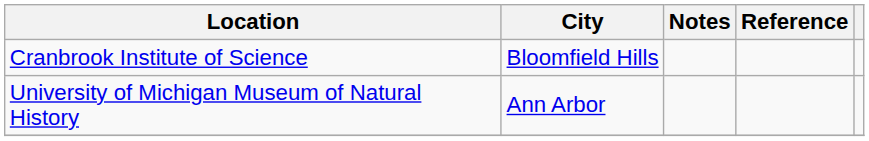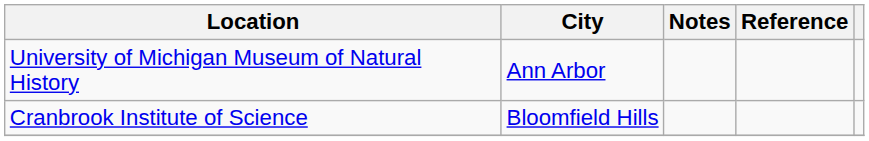rows swapped: (159, 57) <-> (216, 105)
